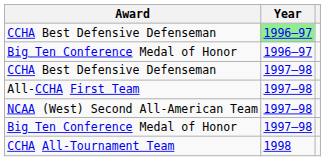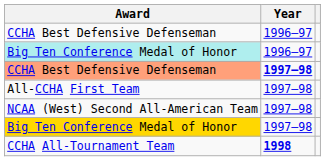(288, 33) lightgreen background -> (288, 33) no background
(122, 52) no background -> (122, 52) paleturquoise background
(112, 70) no background -> (112, 70) lightsalmon background
(288, 70) normal -> (288, 70) bold
(122, 127) no background -> (122, 127) gold background
(277, 146) normal -> (277, 146) bold
